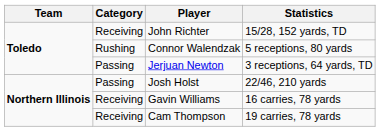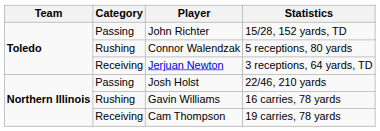(119, 31) Receiving -> (115, 31) Passing
(115, 65) Passing -> (119, 65) Receiving
(119, 100) Receiving -> (115, 100) Rushing
